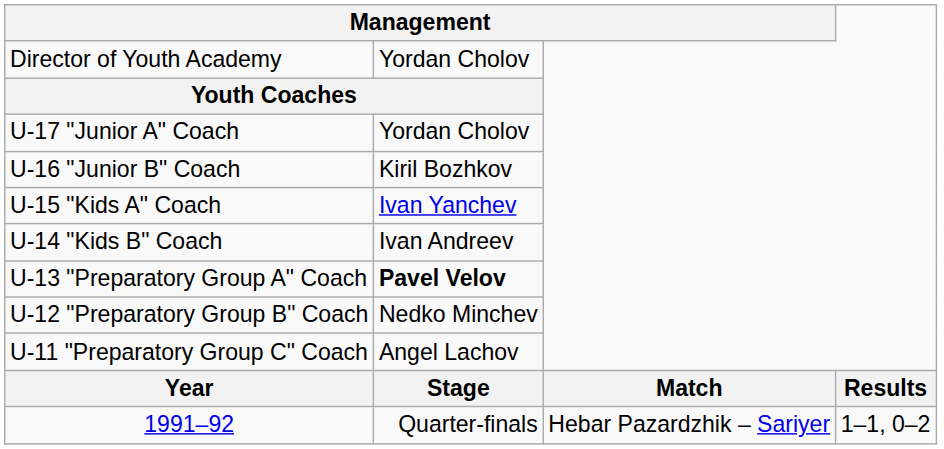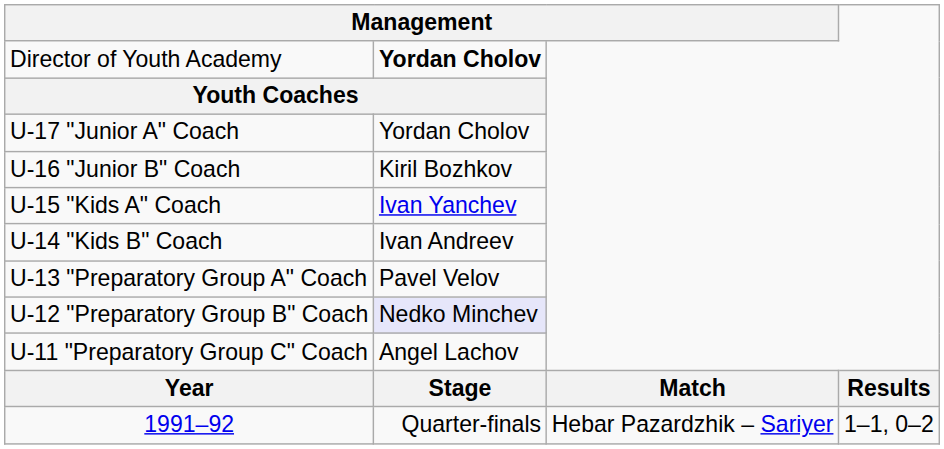(454, 59) normal -> (460, 59) bold
(442, 278) bold -> (439, 278) normal
(458, 315) no background -> (458, 315) lavender background
